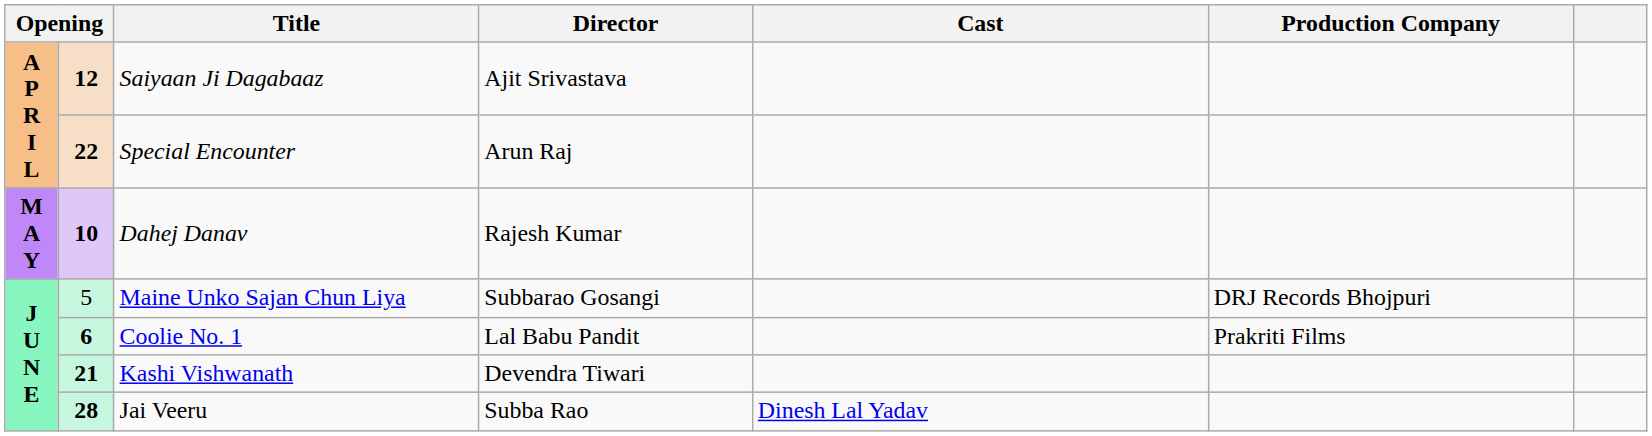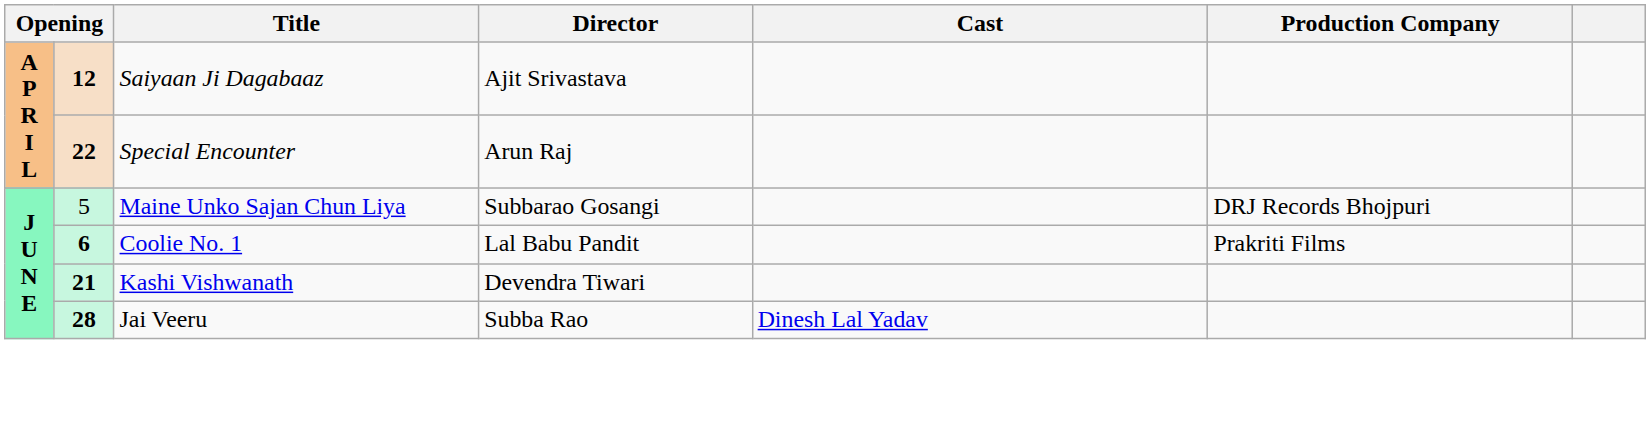- row: (184, 233)
